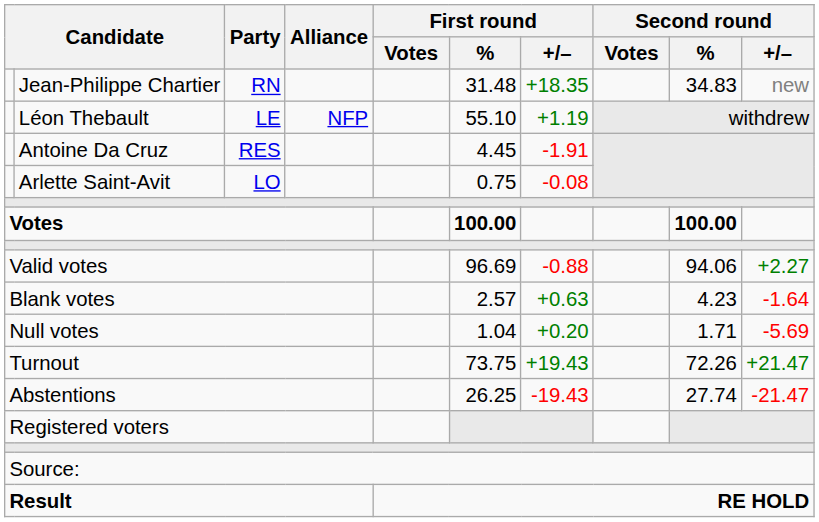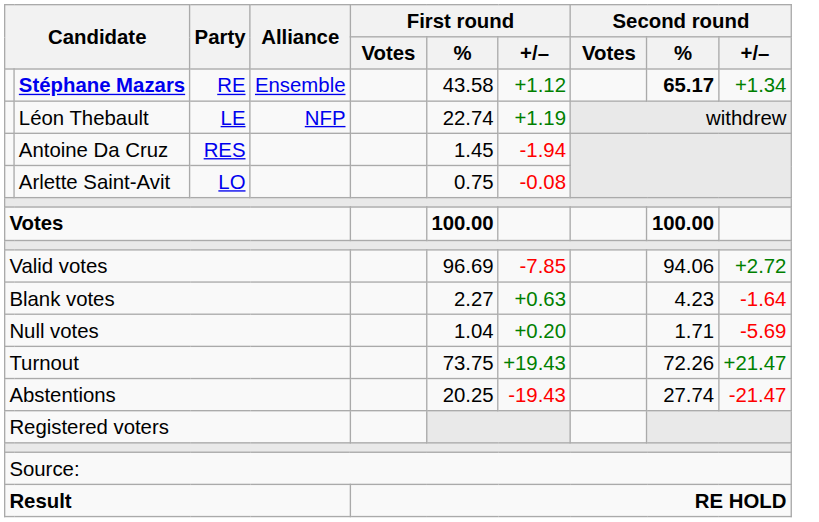+ row: (102, 85)
- row: (120, 85)
(491, 118) 55.10 -> (468, 118) 22.74
(497, 150) 4.45 -> (474, 150) 1.45
(565, 150) -1.91 -> (543, 150) -1.94
(565, 266) -0.88 -> (543, 266) -7.85
(783, 266) +2.27 -> (761, 266) +2.72
(497, 298) 2.57 -> (474, 298) 2.27
(491, 395) 26.25 -> (468, 395) 20.25
